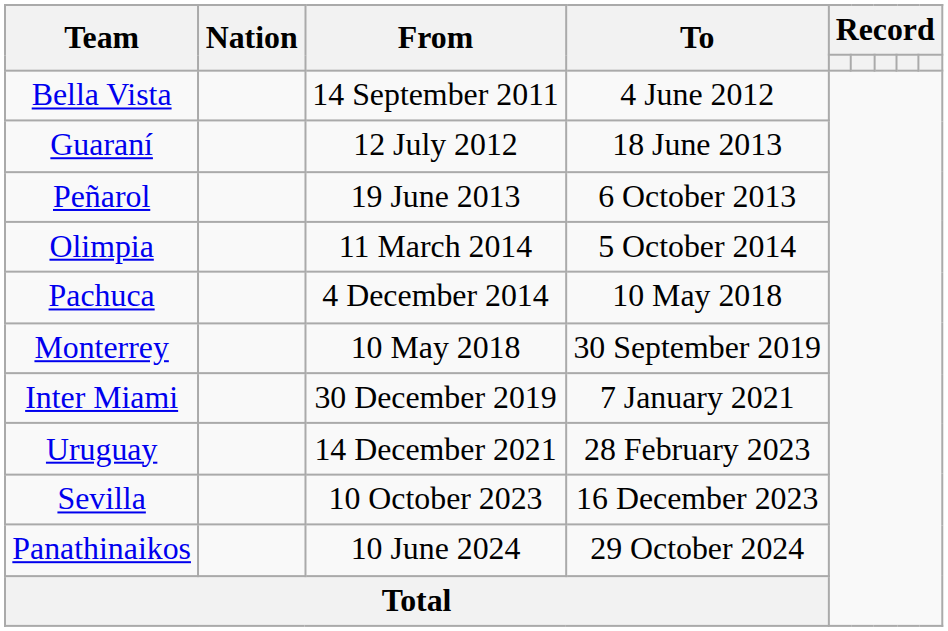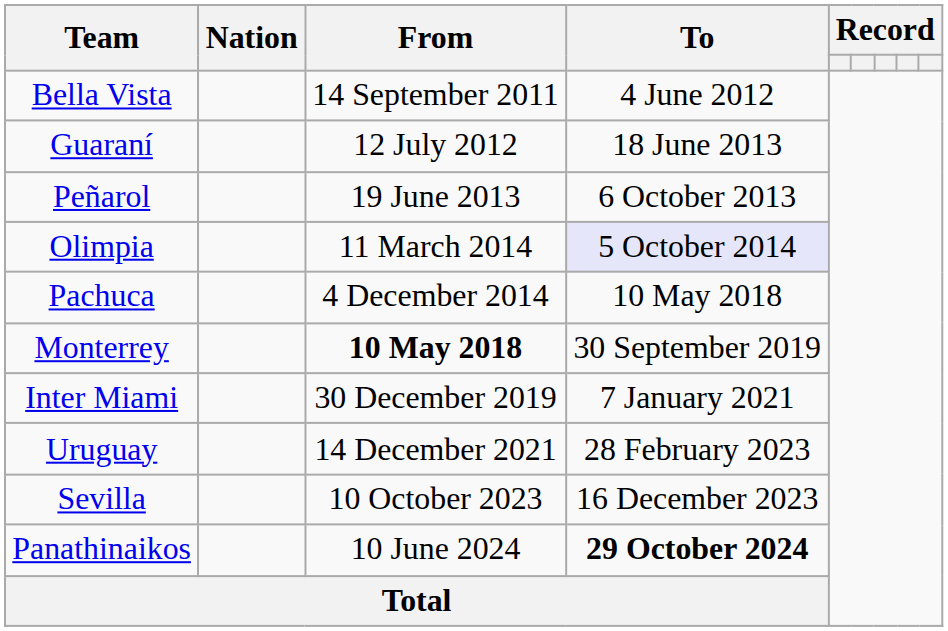(697, 246) no background -> (697, 246) lavender background
(436, 347) normal -> (436, 347) bold
(697, 549) normal -> (697, 549) bold
